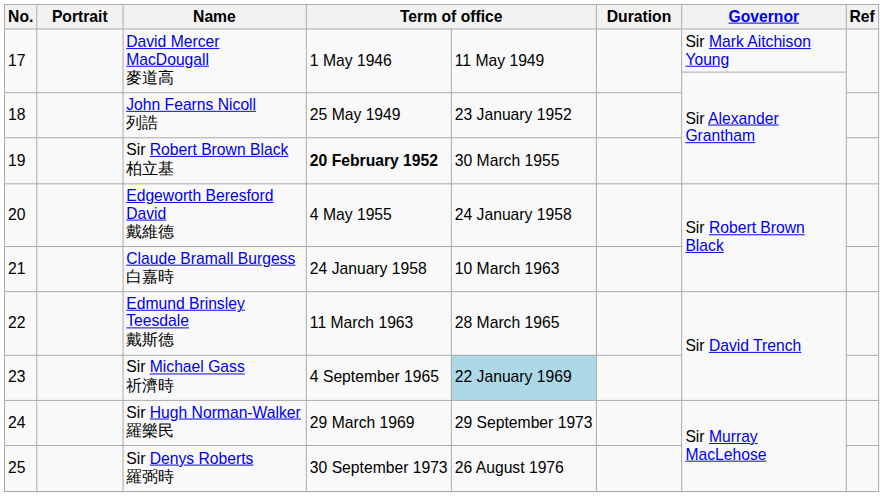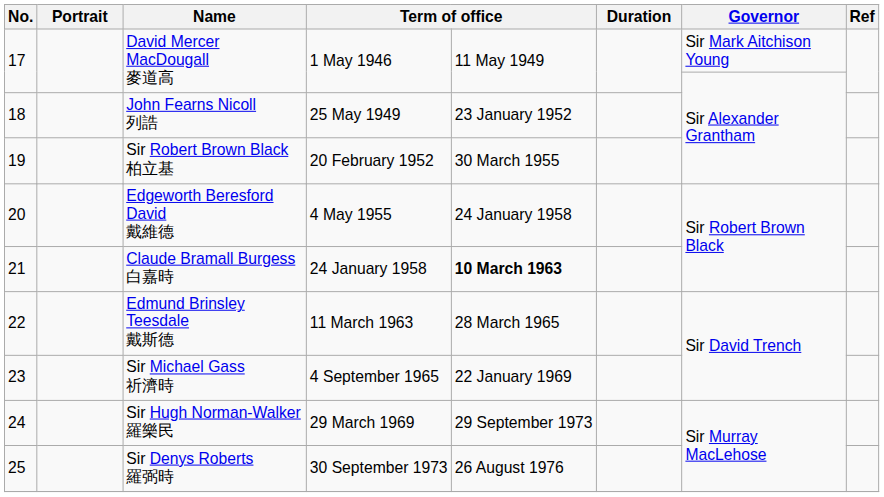(374, 160) bold -> (372, 160) normal
(507, 269) normal -> (508, 269) bold
(513, 377) lightblue background -> (513, 377) no background
